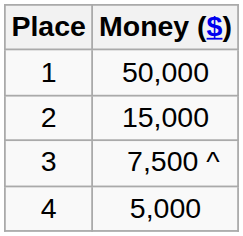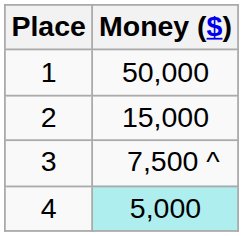(165, 207) no background -> (165, 207) paleturquoise background
